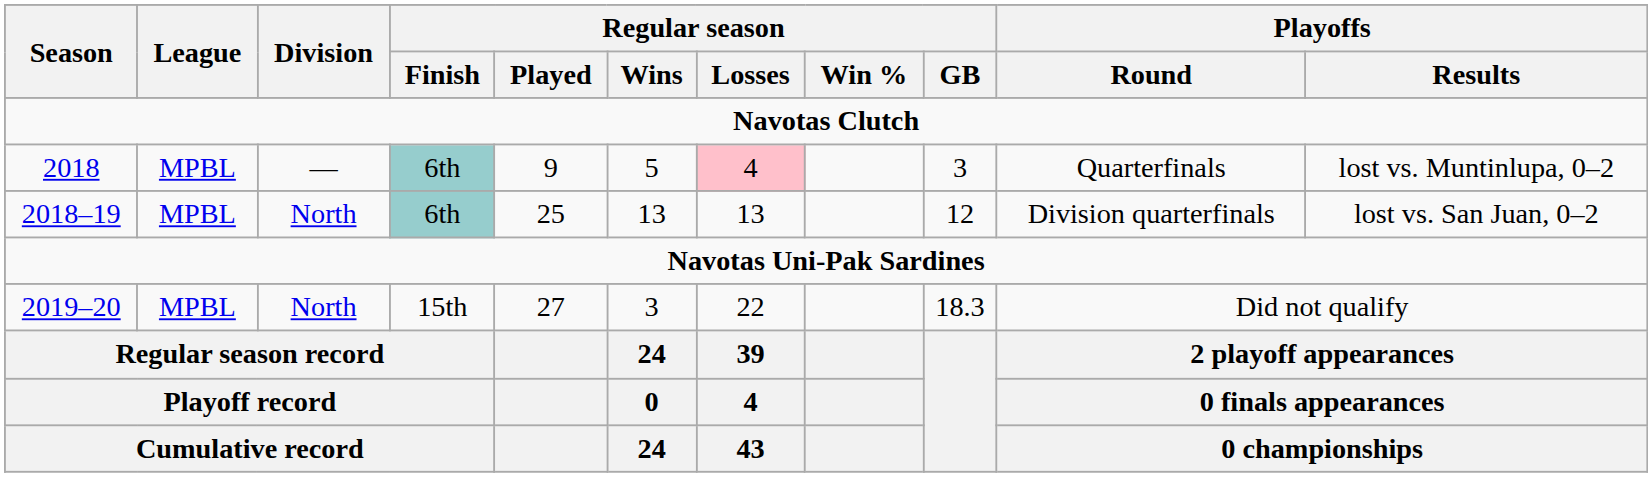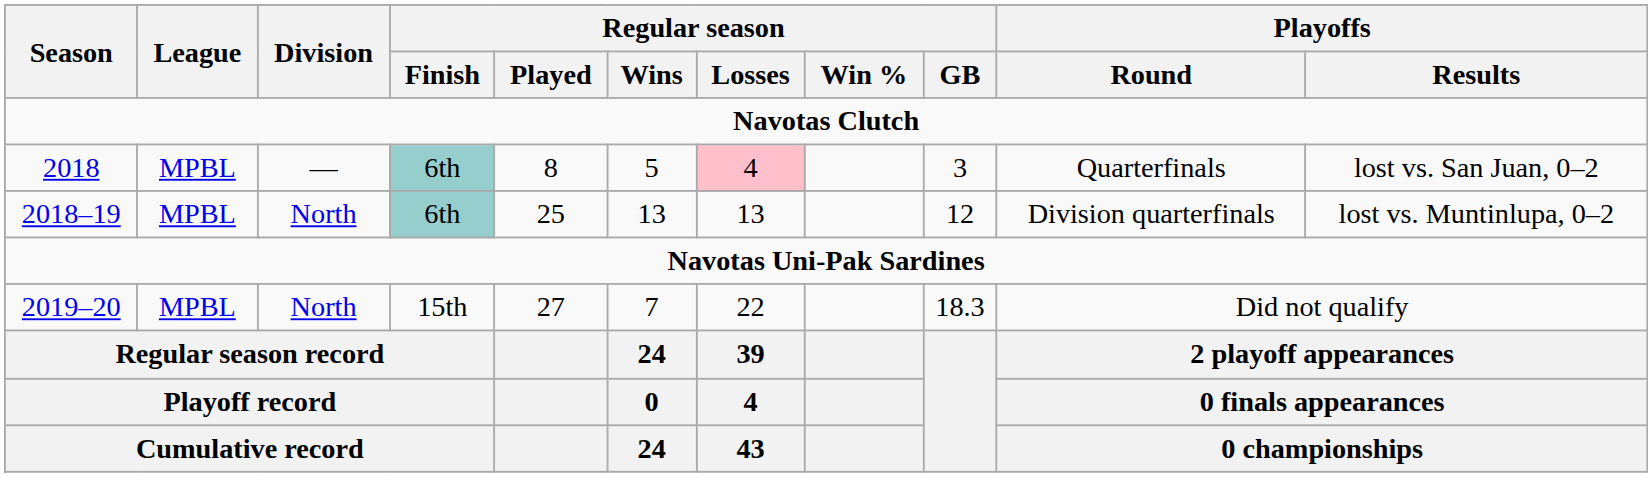(551, 167) 9 -> (551, 167) 8
(1476, 167) lost vs. Muntinlupa, 0–2 -> (1476, 167) lost vs. San Juan, 0–2
(1476, 214) lost vs. San Juan, 0–2 -> (1476, 214) lost vs. Muntinlupa, 0–2
(652, 307) 3 -> (652, 307) 7
